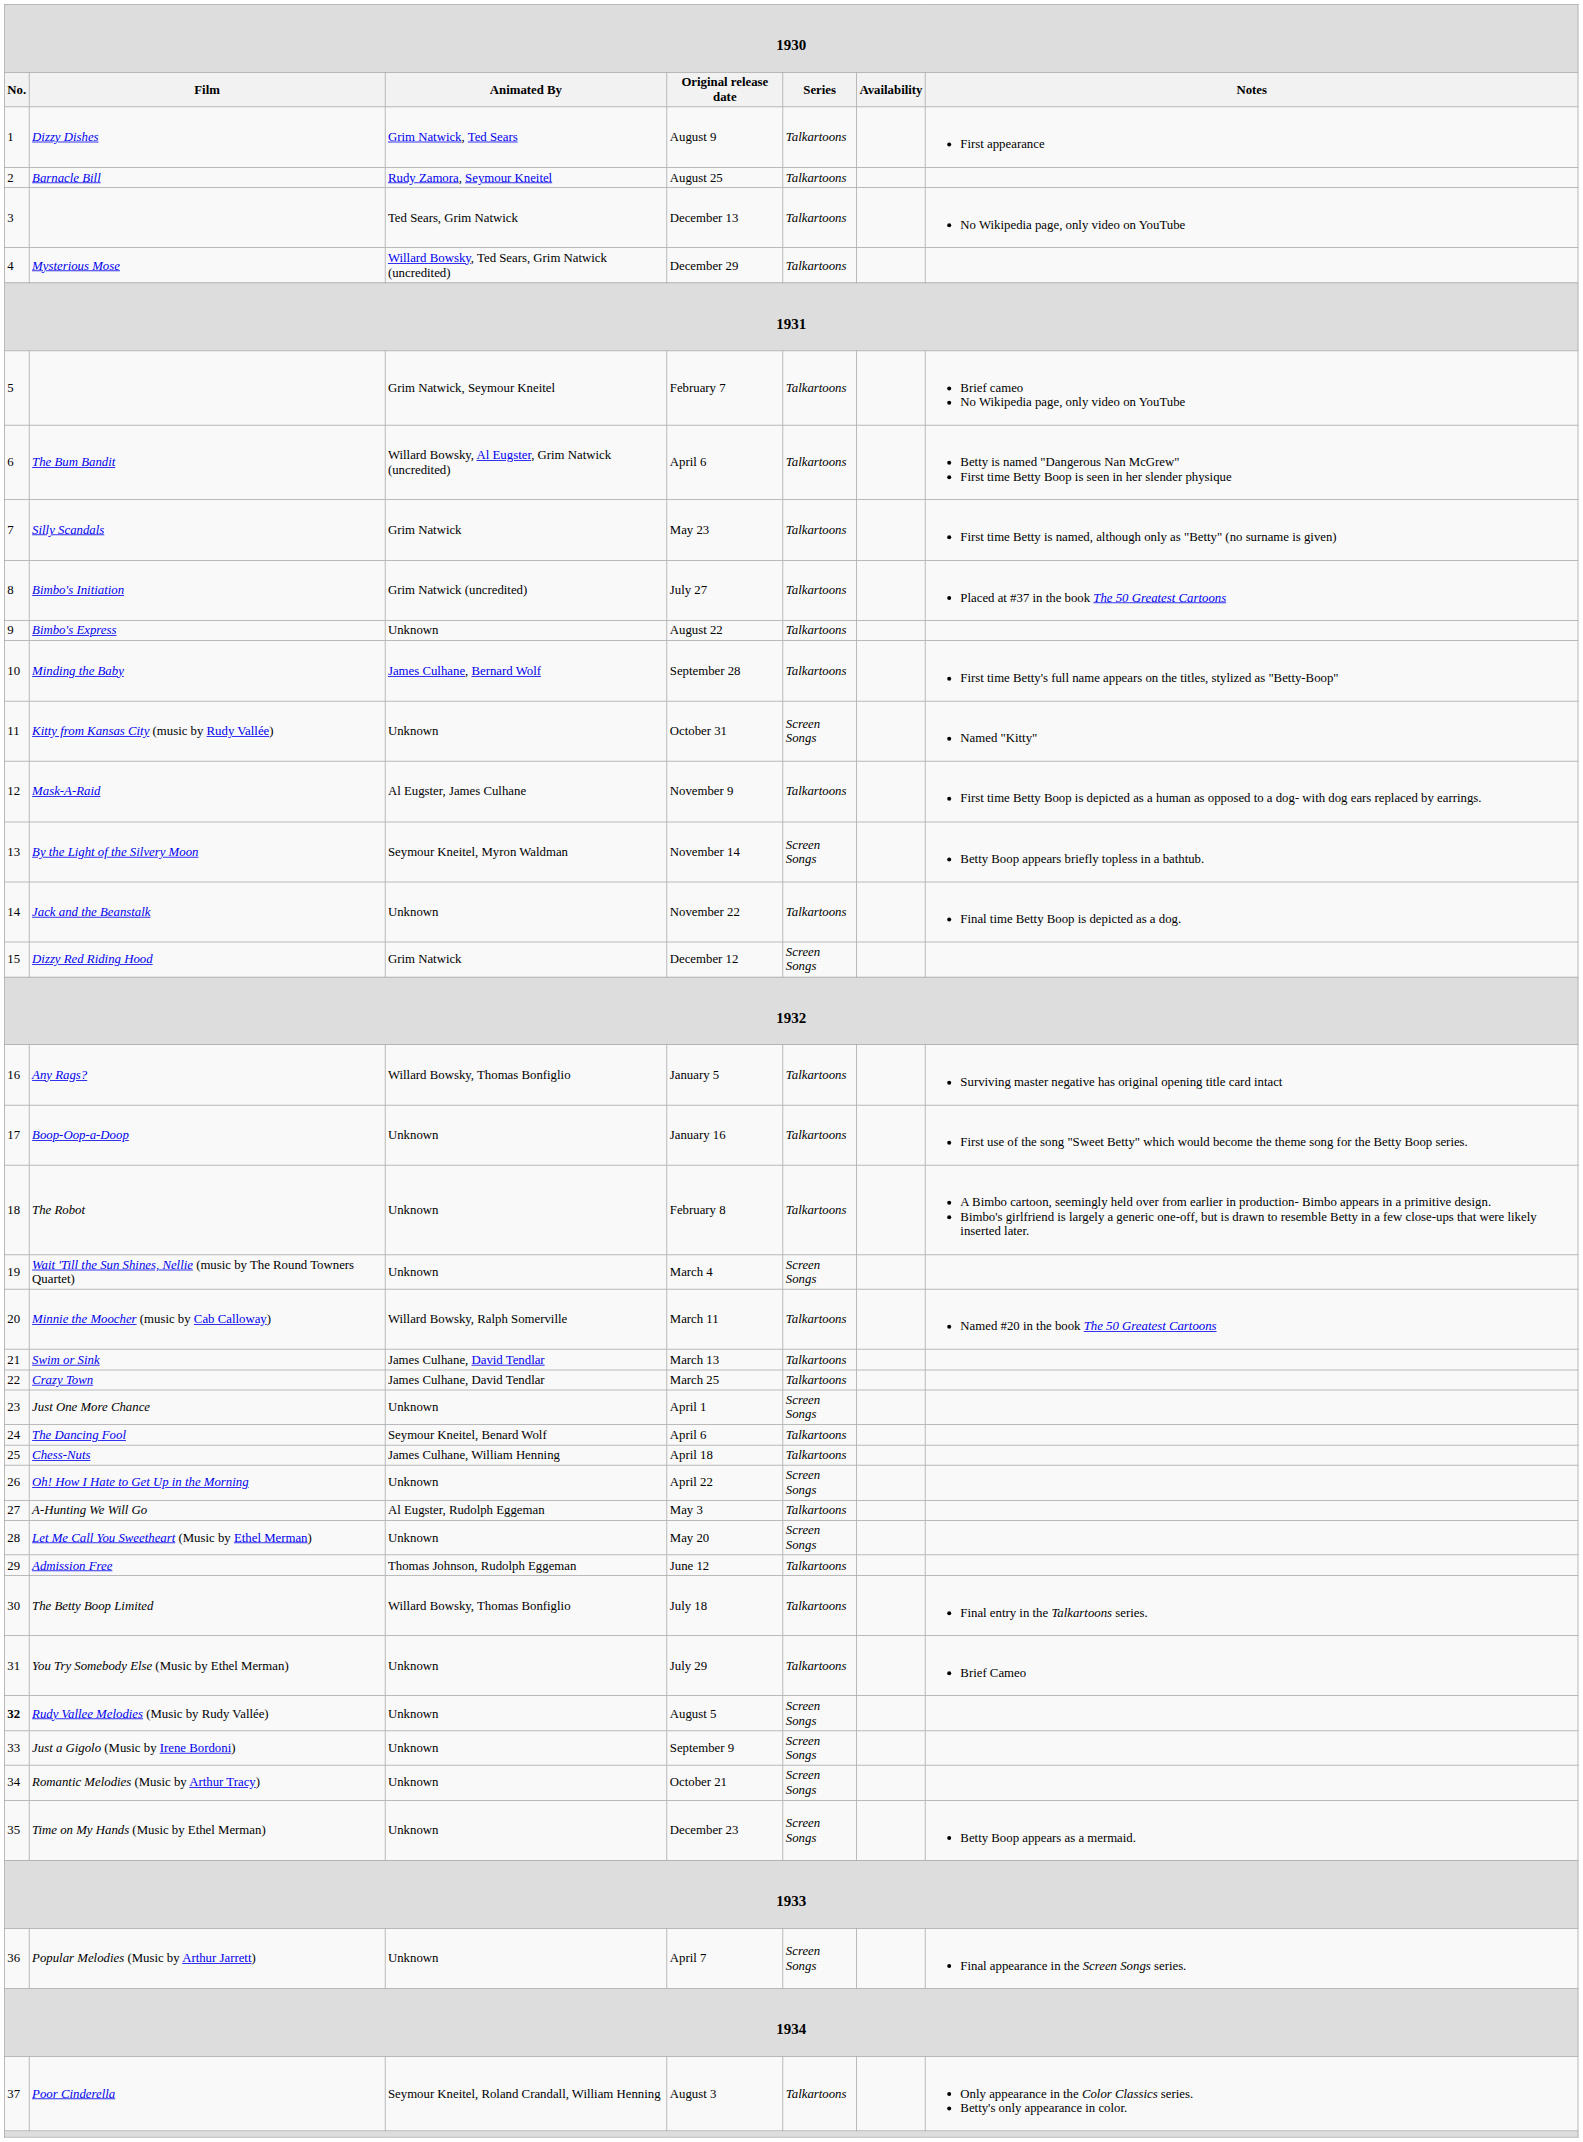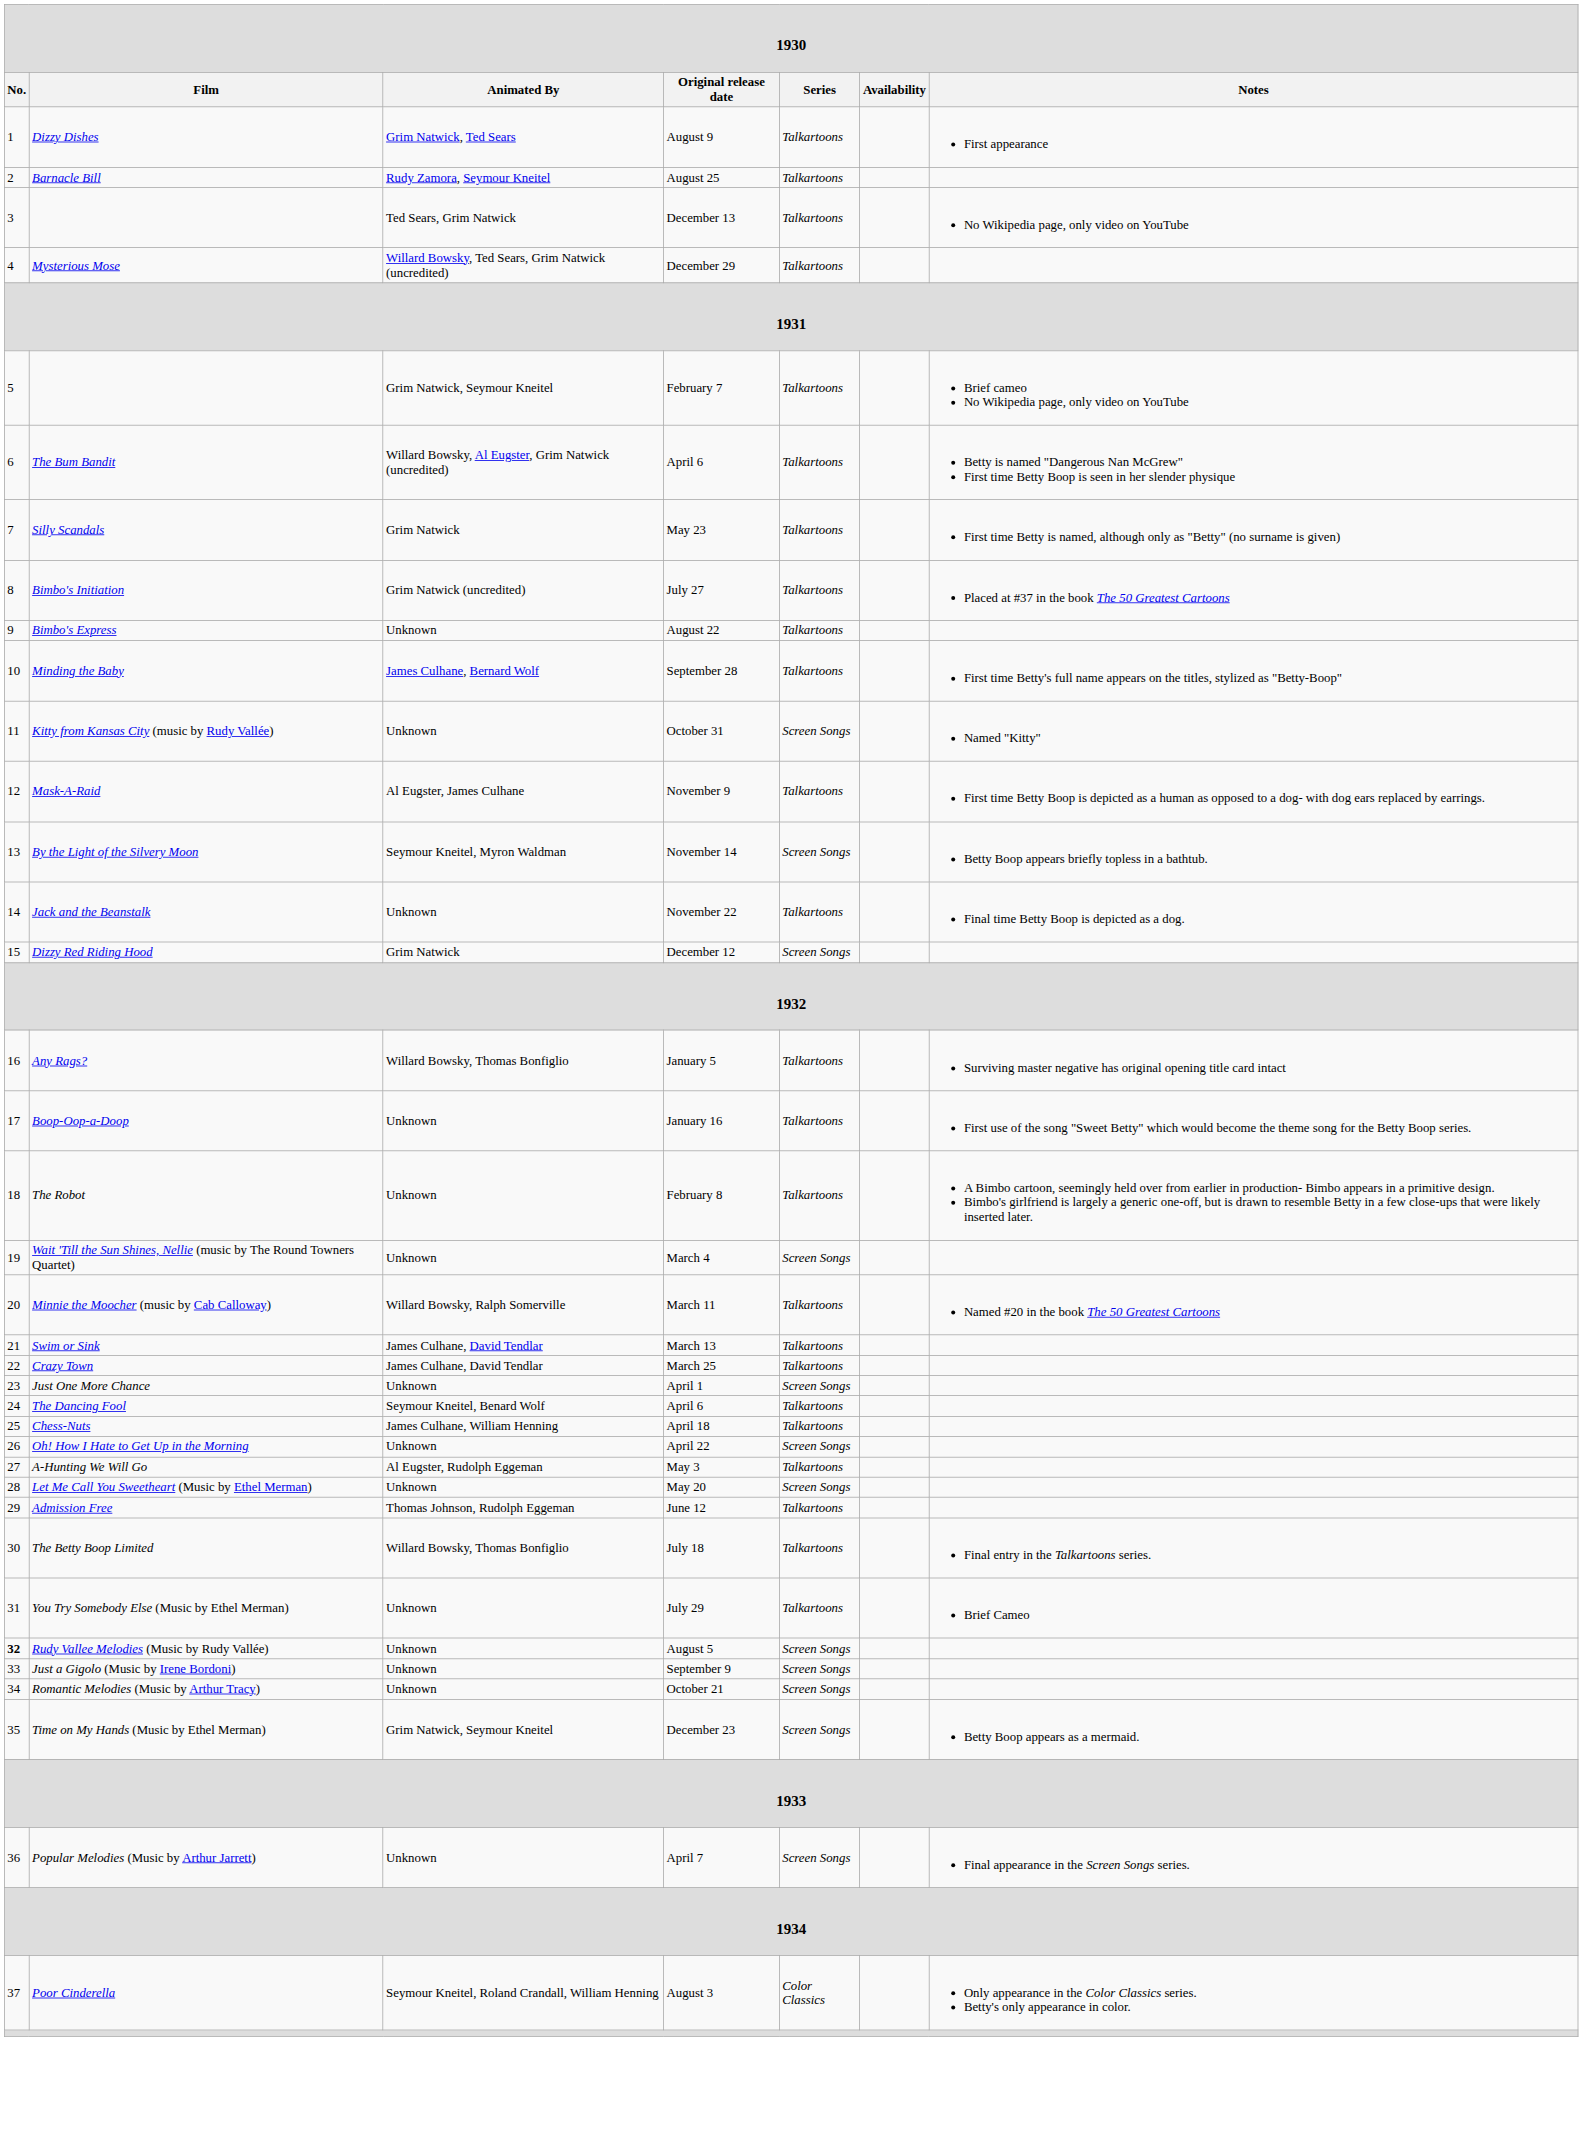(413, 1830) Unknown -> (470, 1729) Grim Natwick, Seymour Kneitel
(816, 2093) Talkartoons -> (804, 1992) Color Classics
